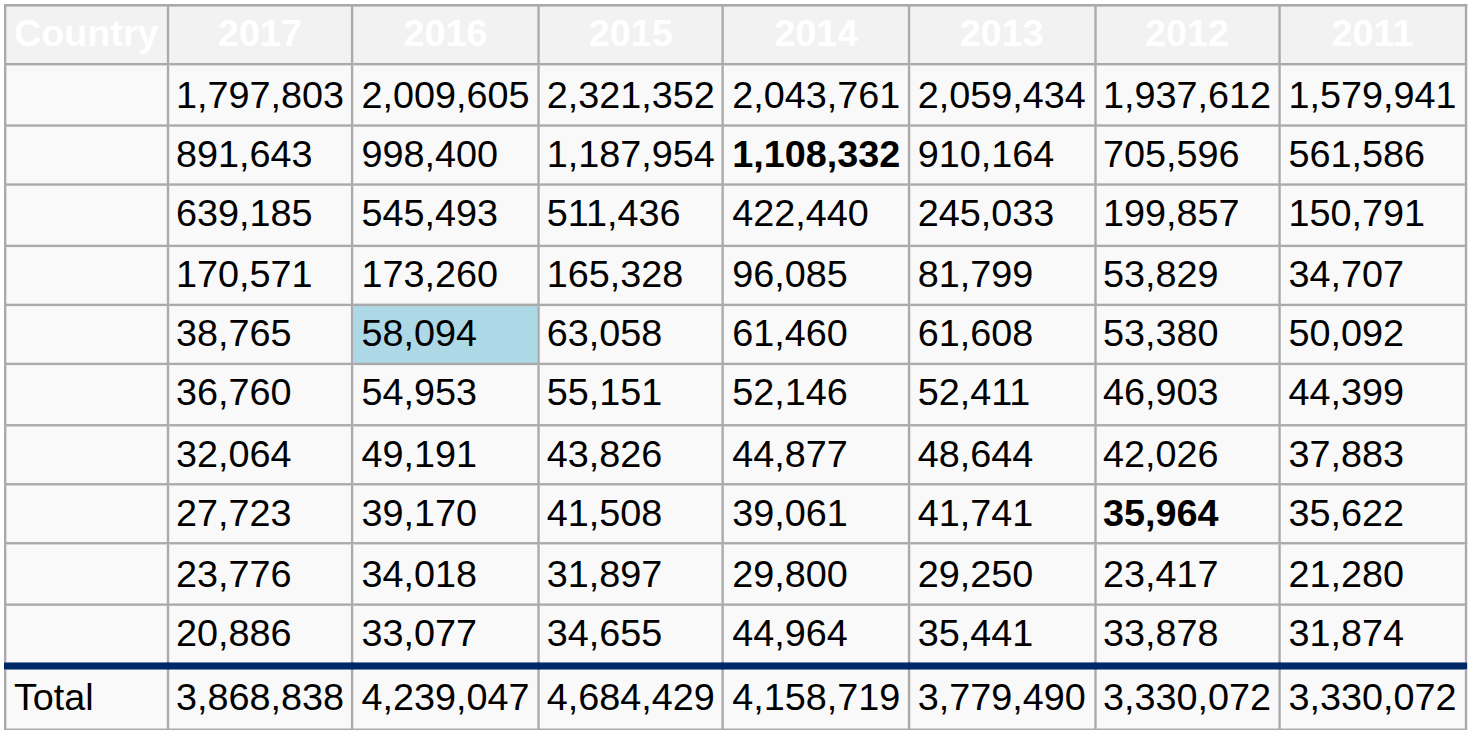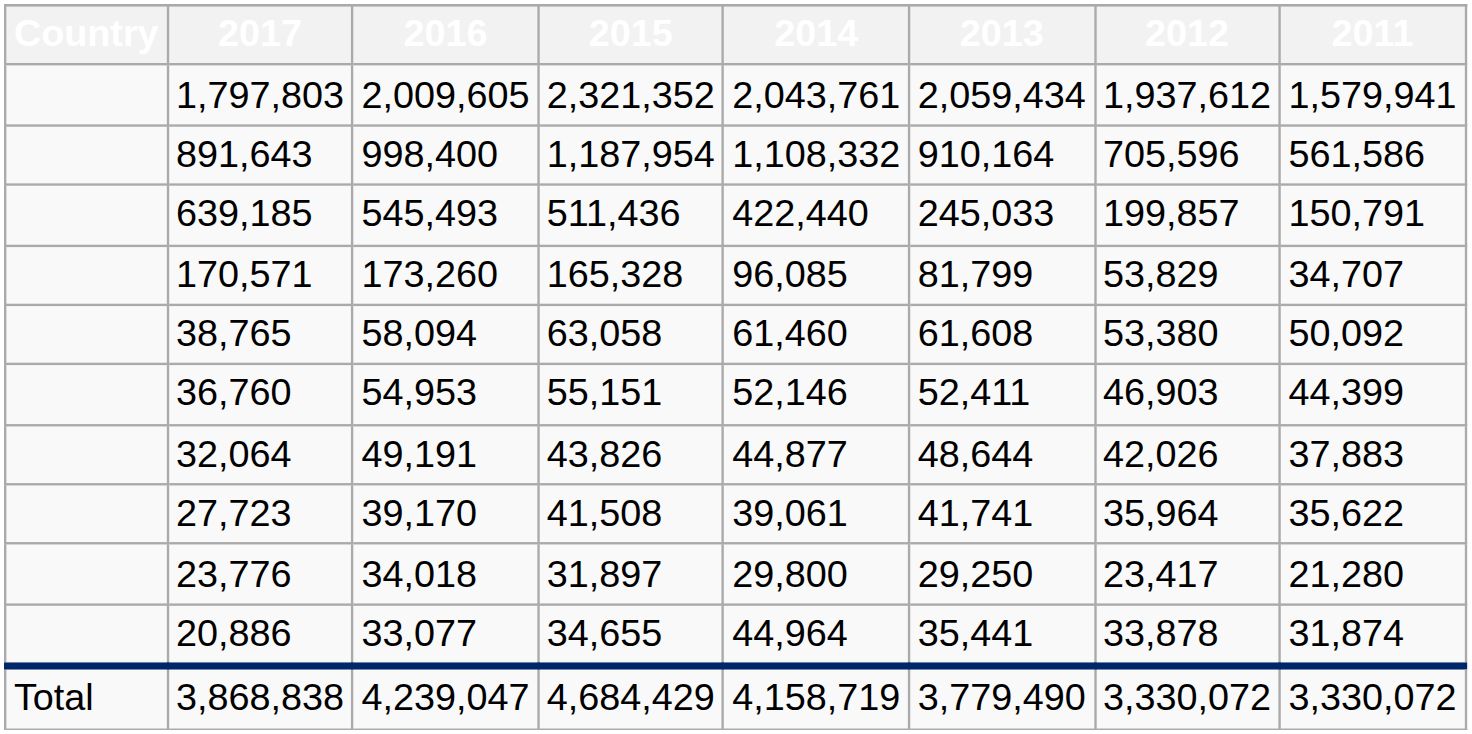(816, 154) bold -> (816, 154) normal
(419, 333) lightblue background -> (419, 333) no background
(1161, 513) bold -> (1161, 513) normal
